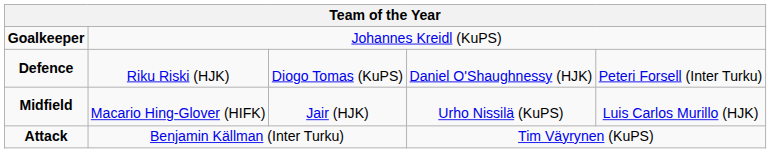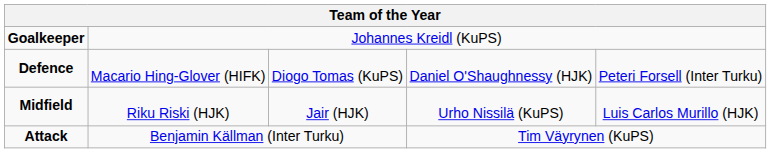(178, 76) Riku Riski (HJK) -> (178, 76) Macario Hing-Glover (HIFK)
(178, 114) Macario Hing-Glover (HIFK) -> (178, 114) Riku Riski (HJK)
